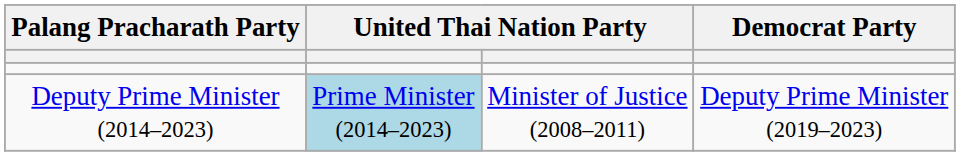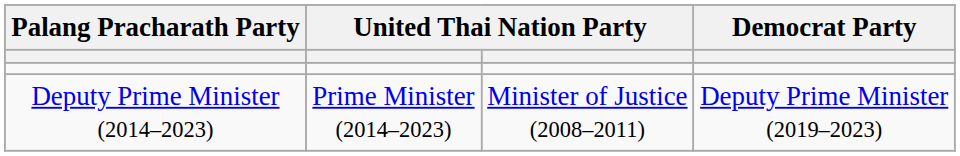(393, 112) lightblue background -> (393, 112) no background
